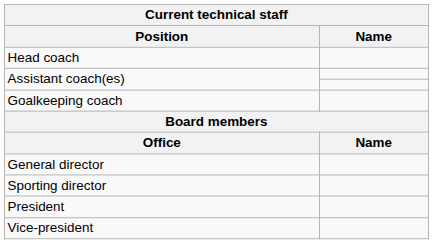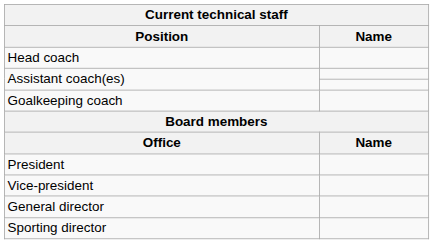(56, 164) General director -> (36, 164) President
(57, 185) Sporting director -> (50, 185) Vice-president
(36, 206) President -> (56, 206) General director
(50, 228) Vice-president -> (57, 228) Sporting director
